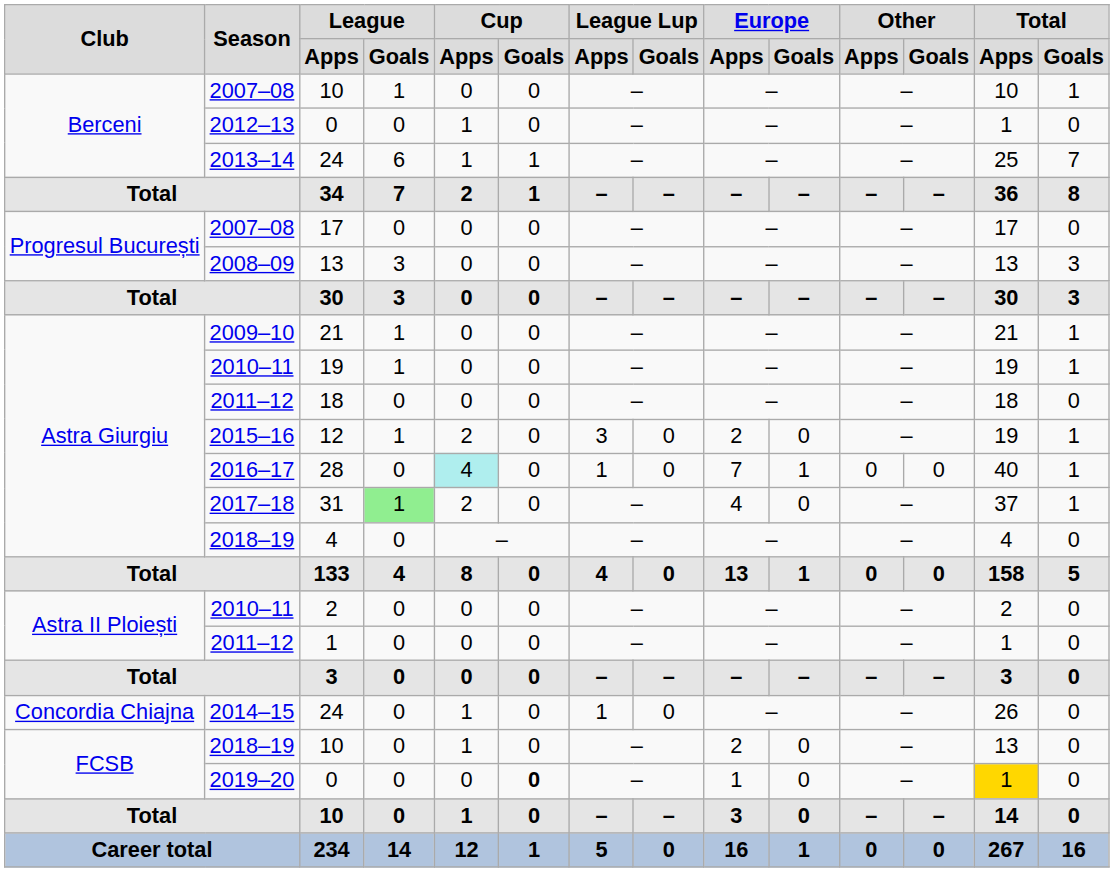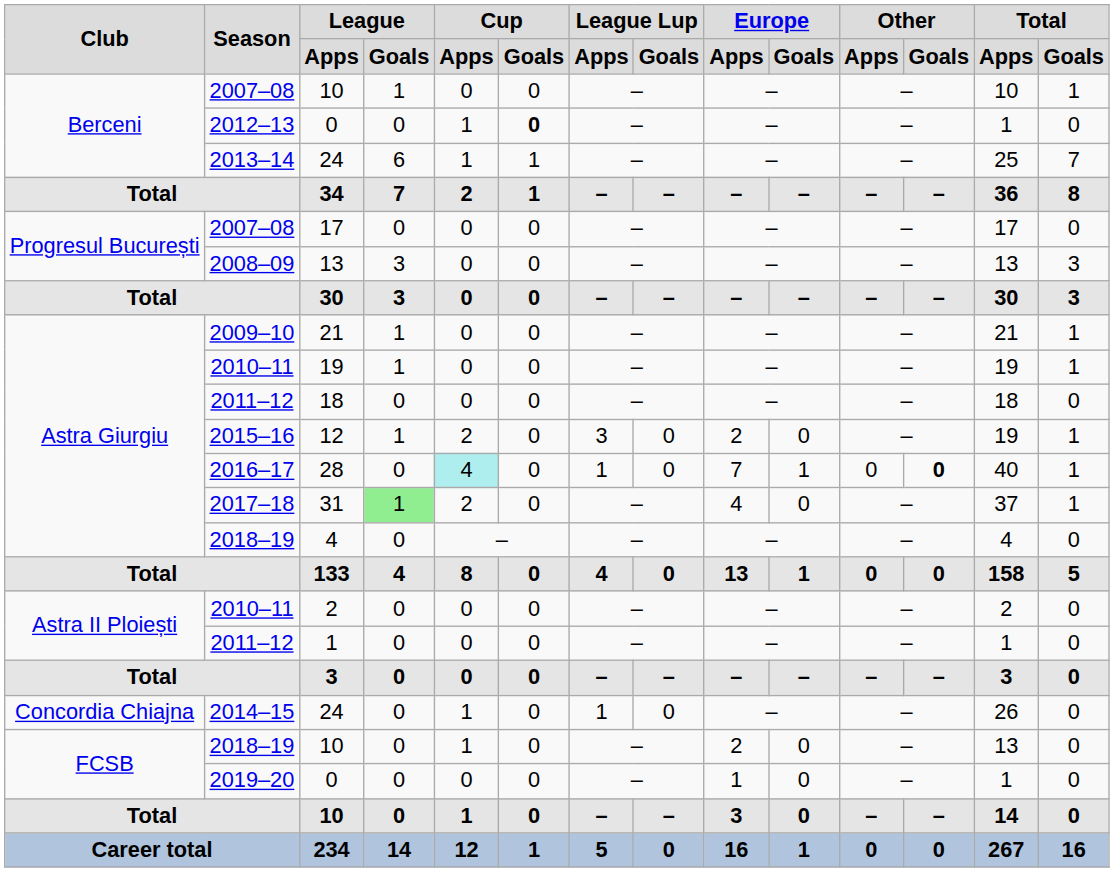(534, 125) normal -> (534, 125) bold
(939, 470) normal -> (939, 470) bold
(534, 780) bold -> (534, 780) normal
(1006, 780) gold background -> (1006, 780) no background
